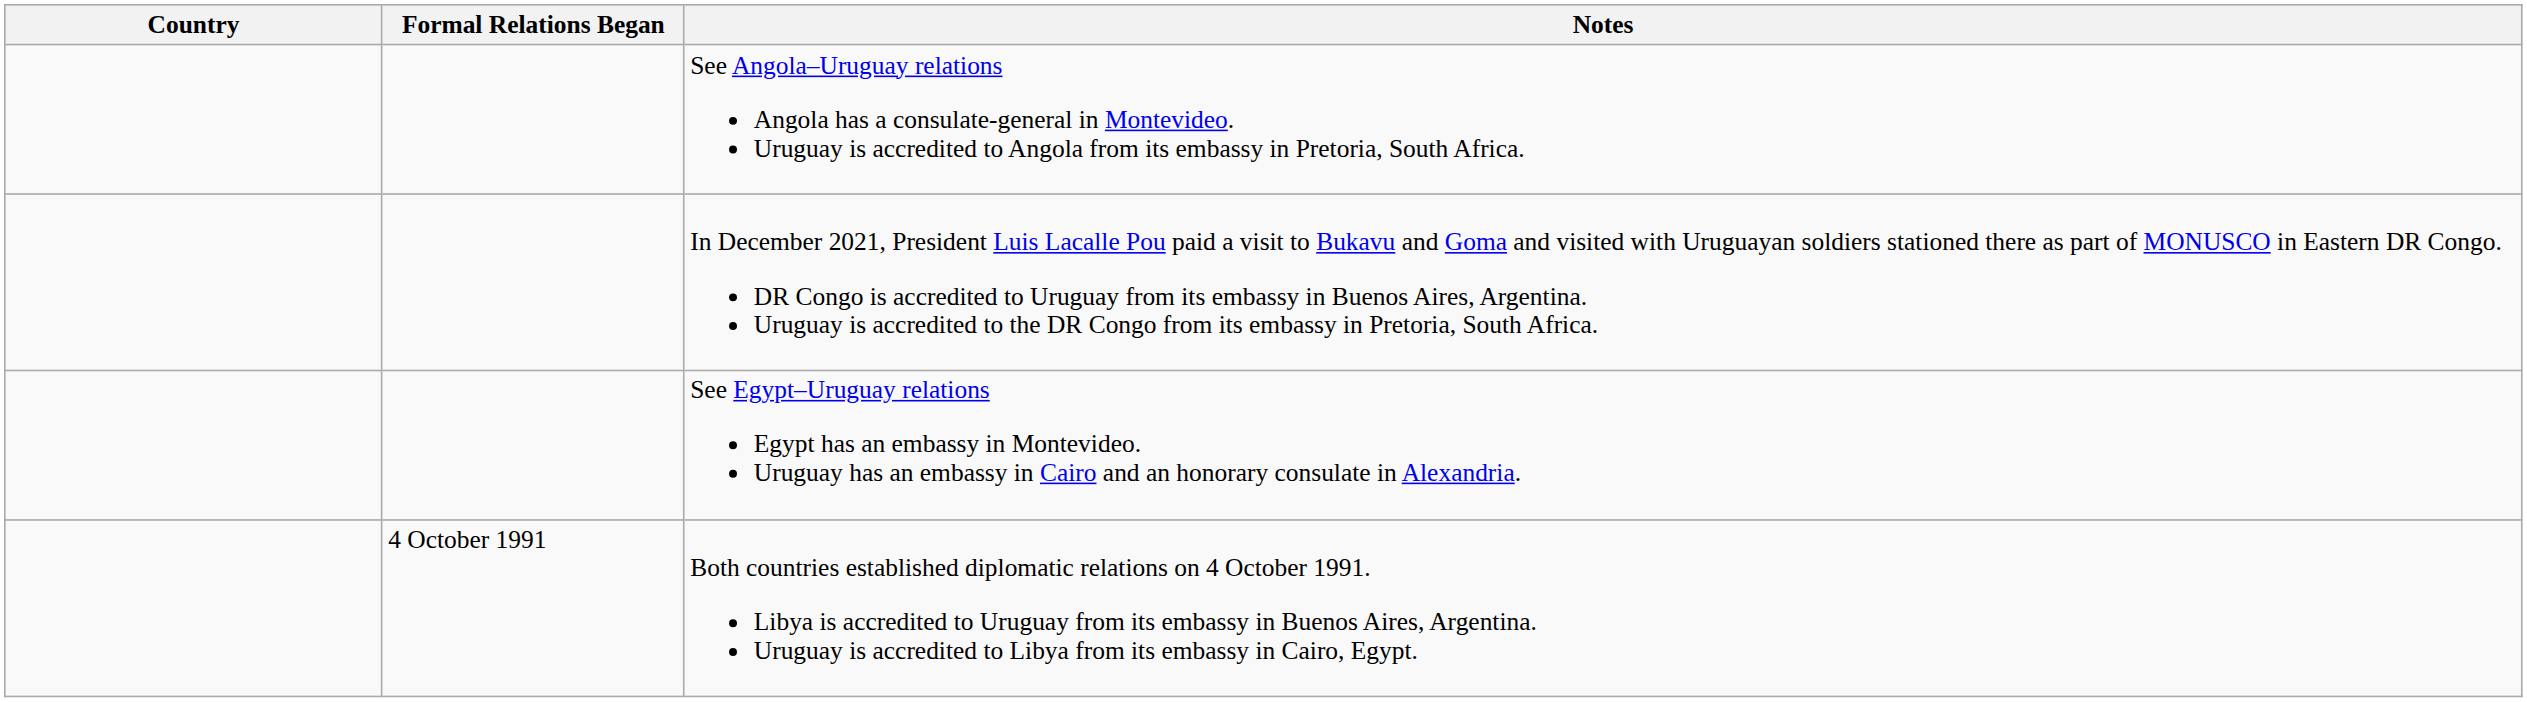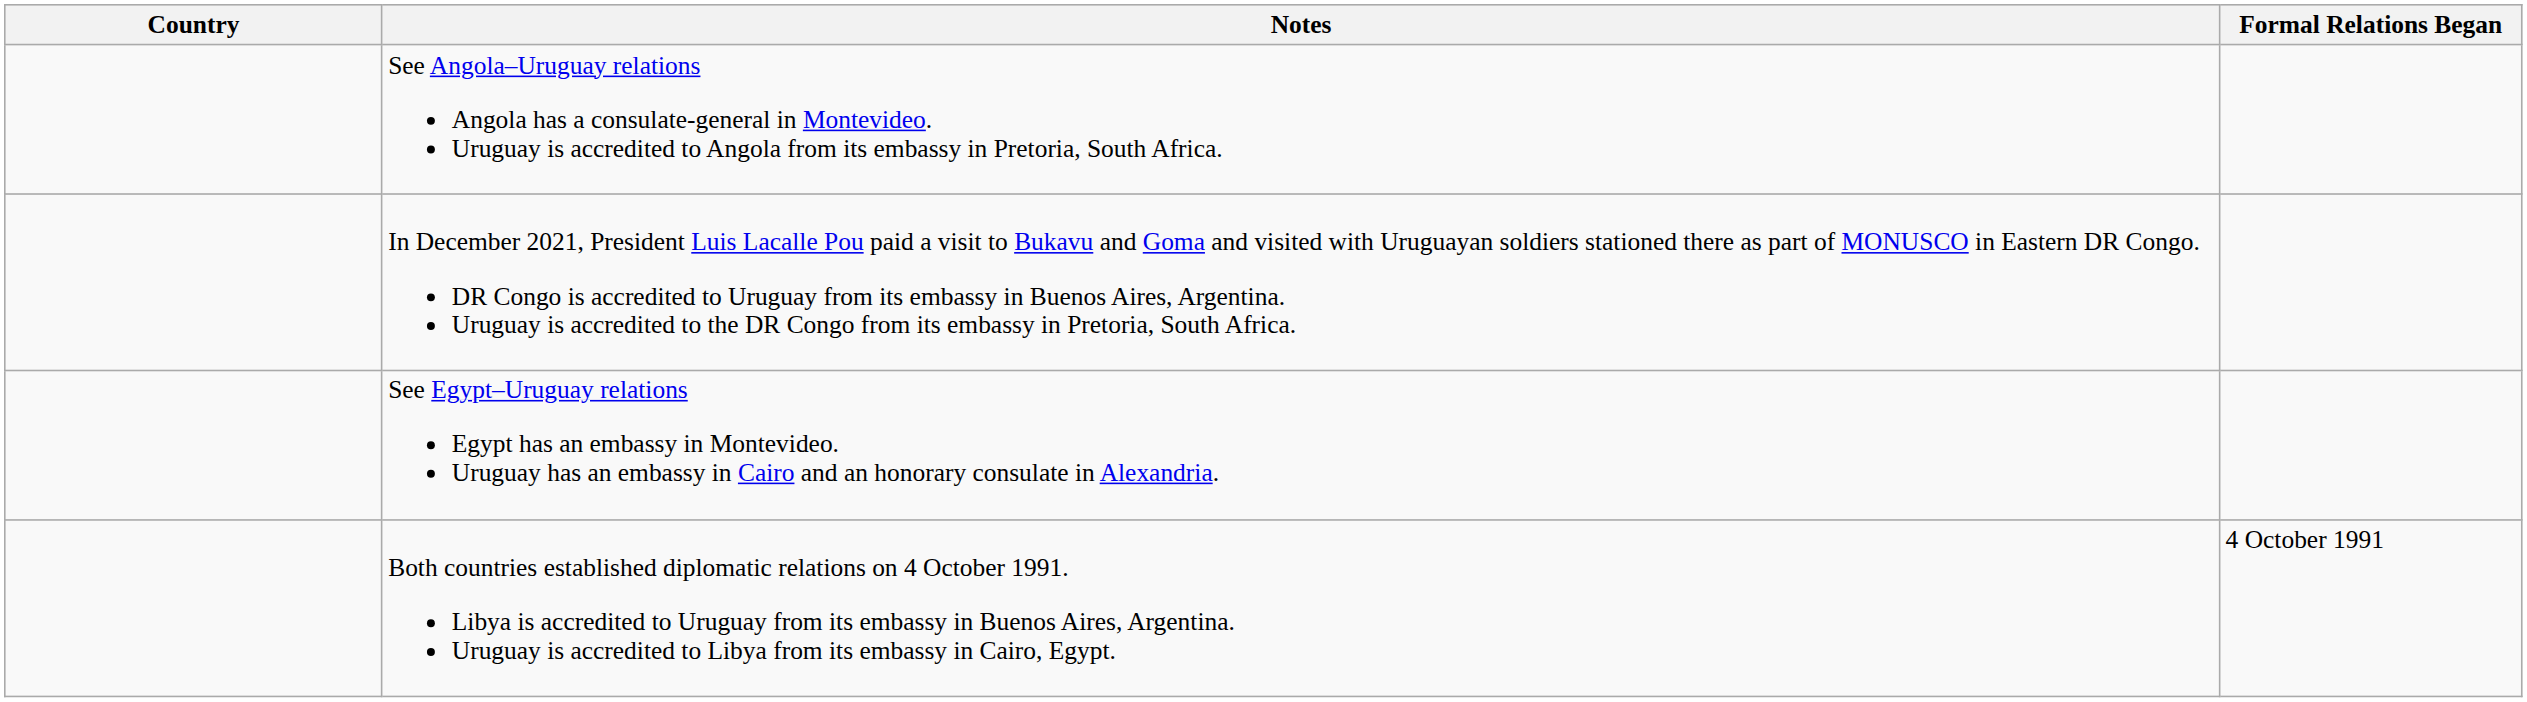columns swapped: (533, 24) <-> (1603, 24)
